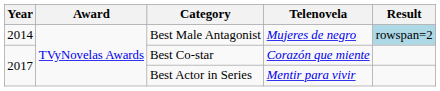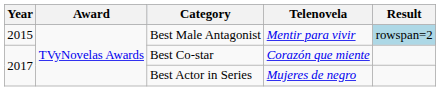(20, 34) 2014 -> (20, 34) 2015
(311, 34) Mujeres de negro -> (311, 34) Mentir para vivir
(311, 75) Mentir para vivir -> (311, 75) Mujeres de negro
